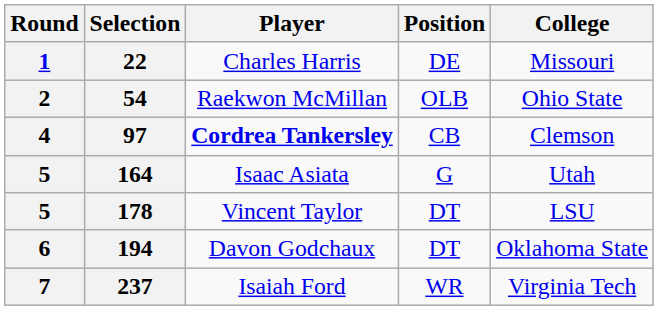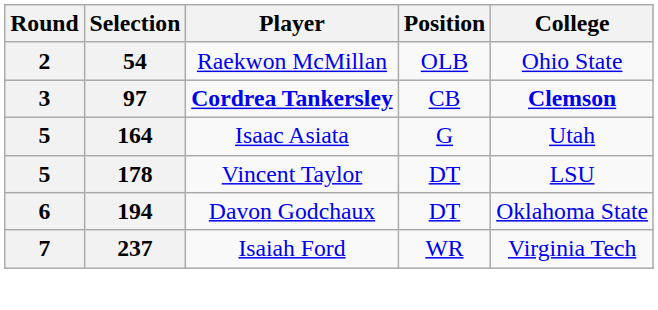- row: (135, 60)
(44, 135) 4 -> (44, 98) 3
(572, 135) normal -> (572, 98) bold
